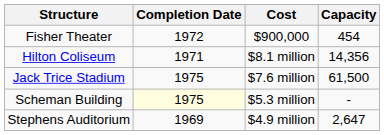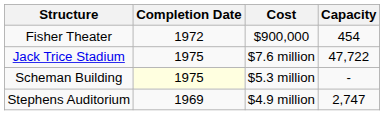- row: (69, 57)
(349, 78) 61,500 -> (349, 57) 47,722
(349, 120) 2,647 -> (349, 99) 2,747
